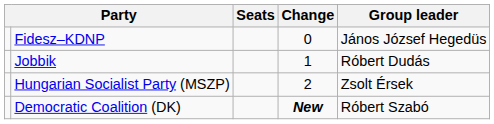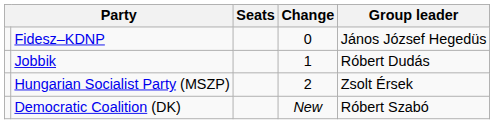(308, 107) bold -> (308, 107) normal
